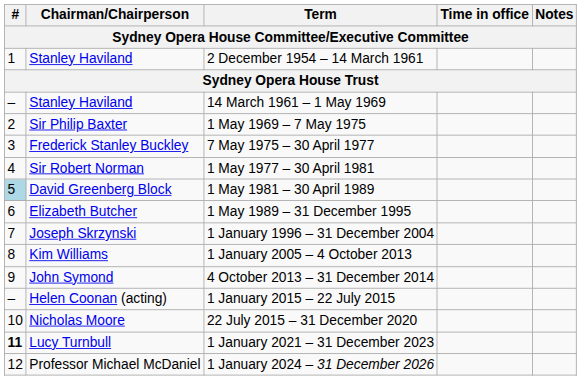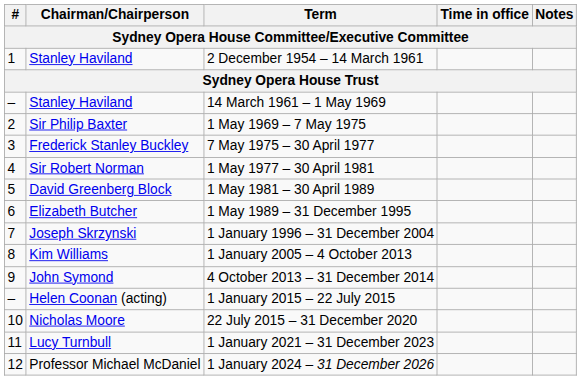(11, 189) lightblue background -> (11, 189) no background
(15, 342) bold -> (15, 342) normal
